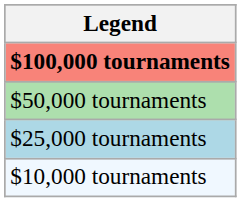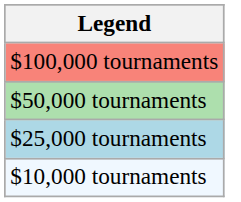(120, 61) bold -> (114, 61) normal
